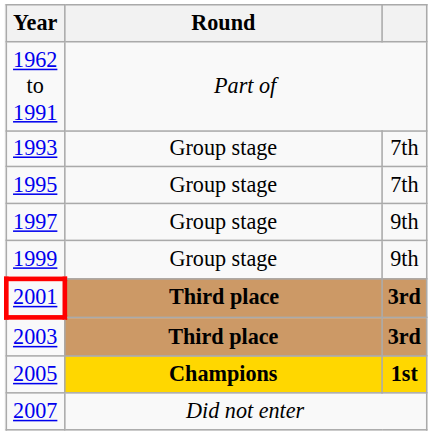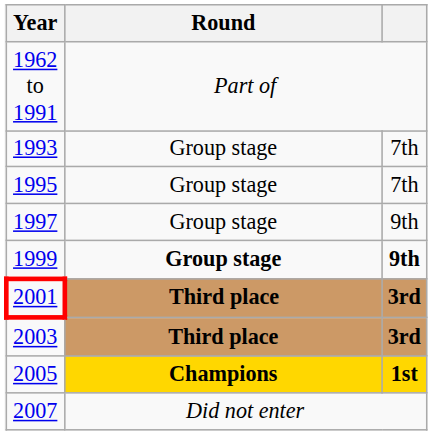(223, 259) normal -> (223, 259) bold
(404, 259) normal -> (404, 259) bold
